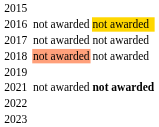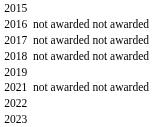(121, 24) gold background -> (121, 24) no background
(61, 56) lightsalmon background -> (61, 56) no background
(123, 87) bold -> (121, 87) normal
